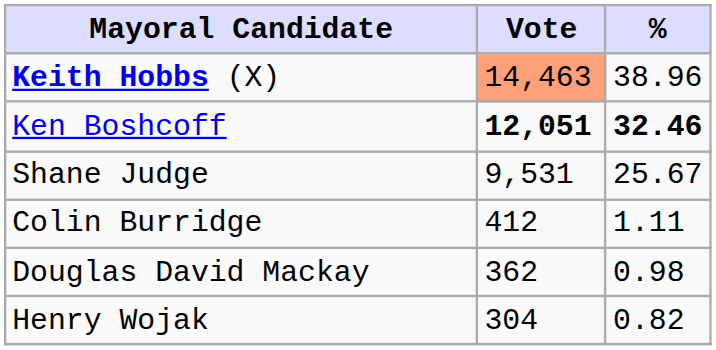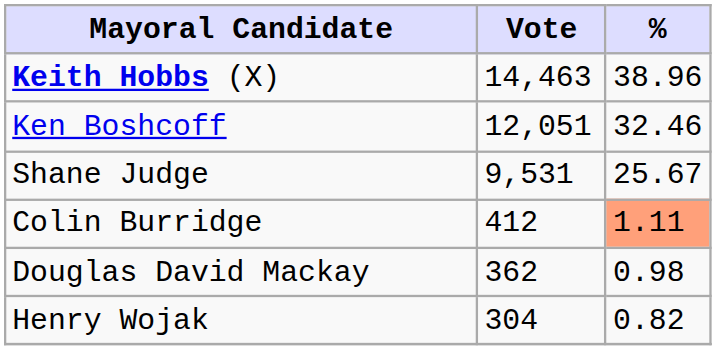(538, 78) lightsalmon background -> (538, 78) no background
(538, 126) bold -> (538, 126) normal
(658, 126) bold -> (658, 126) normal
(649, 223) no background -> (649, 223) lightsalmon background
